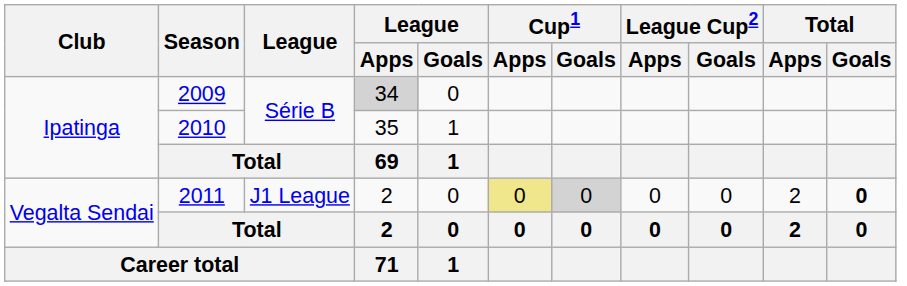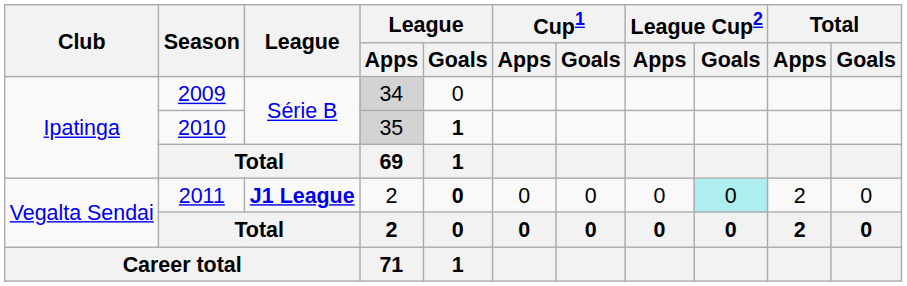(387, 128) no background -> (391, 128) lightgrey background
(453, 128) normal -> (458, 128) bold
(300, 196) normal -> (302, 196) bold
(453, 196) normal -> (458, 196) bold
(520, 196) khaki background -> (524, 196) no background
(586, 196) lightgrey background -> (591, 196) no background
(726, 196) no background -> (731, 196) paleturquoise background
(862, 196) bold -> (866, 196) normal
